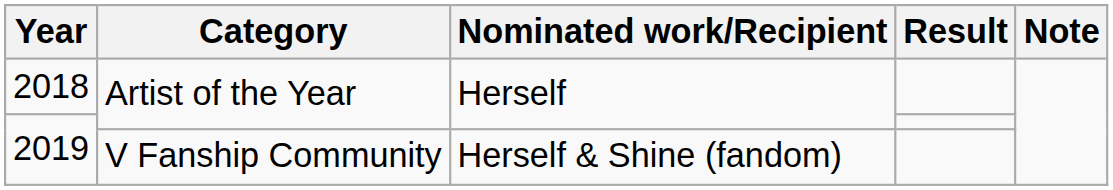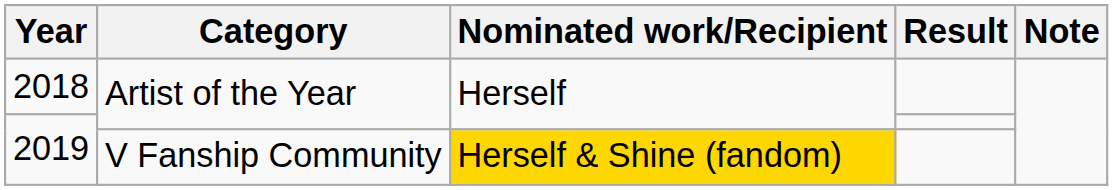(650, 156) no background -> (650, 156) gold background
